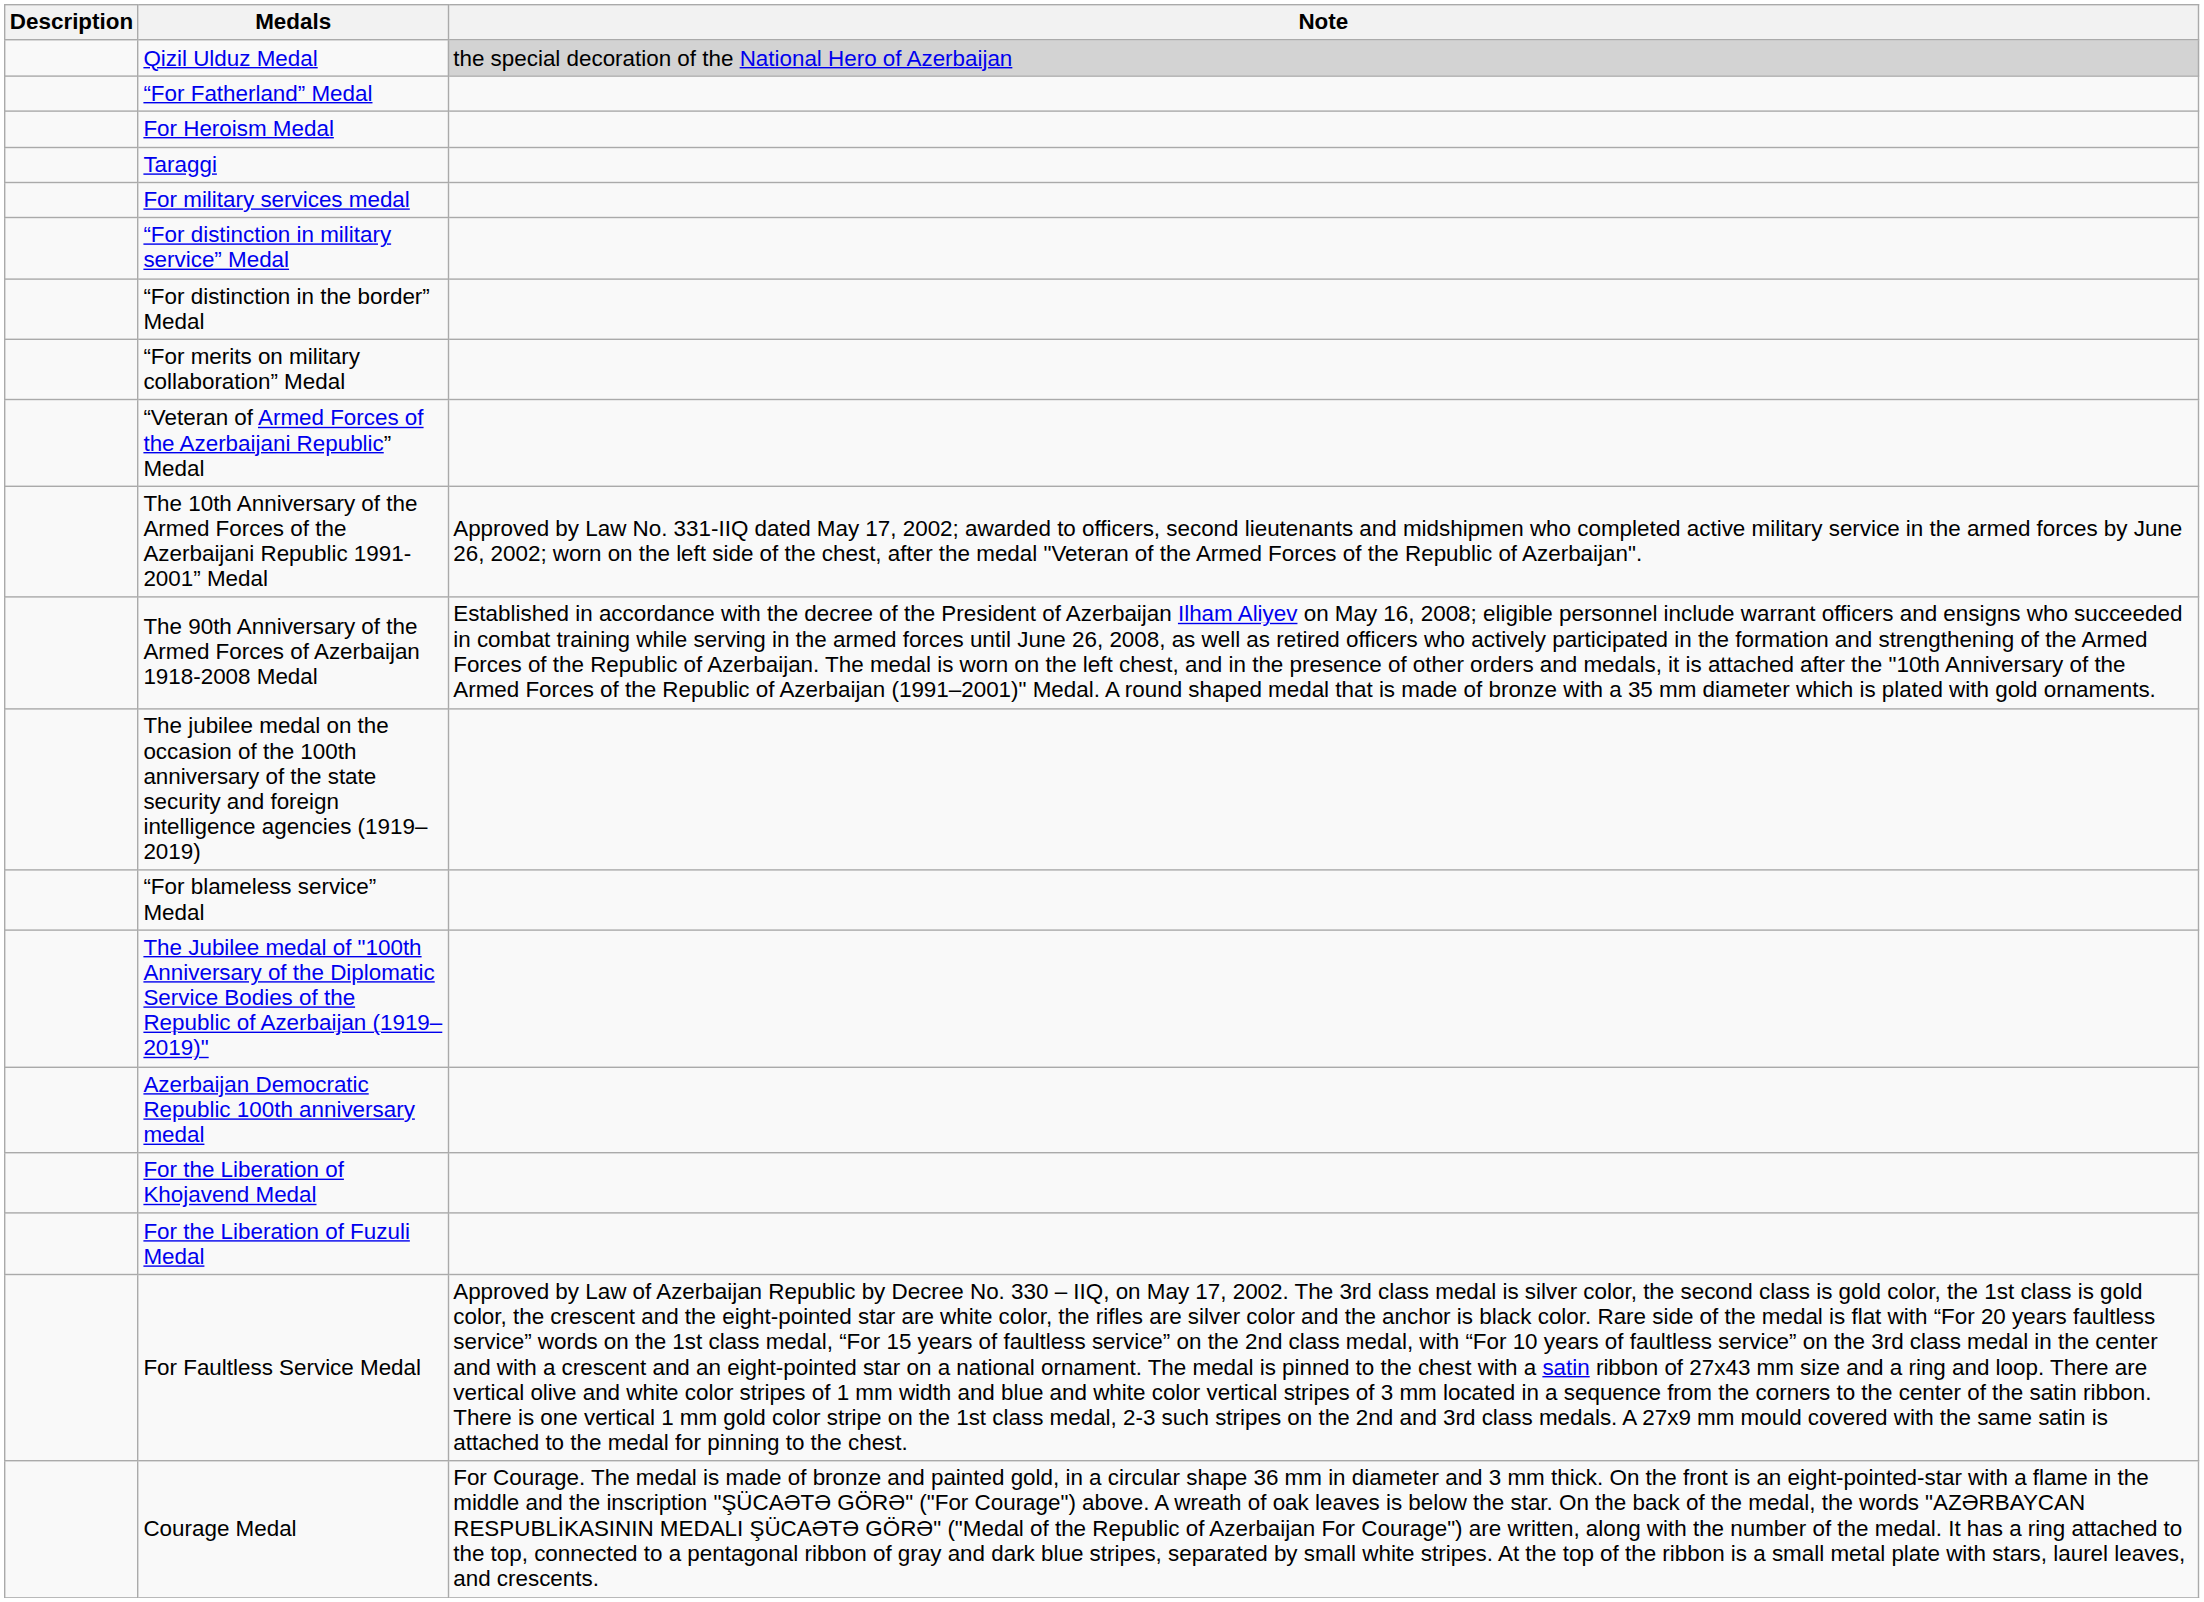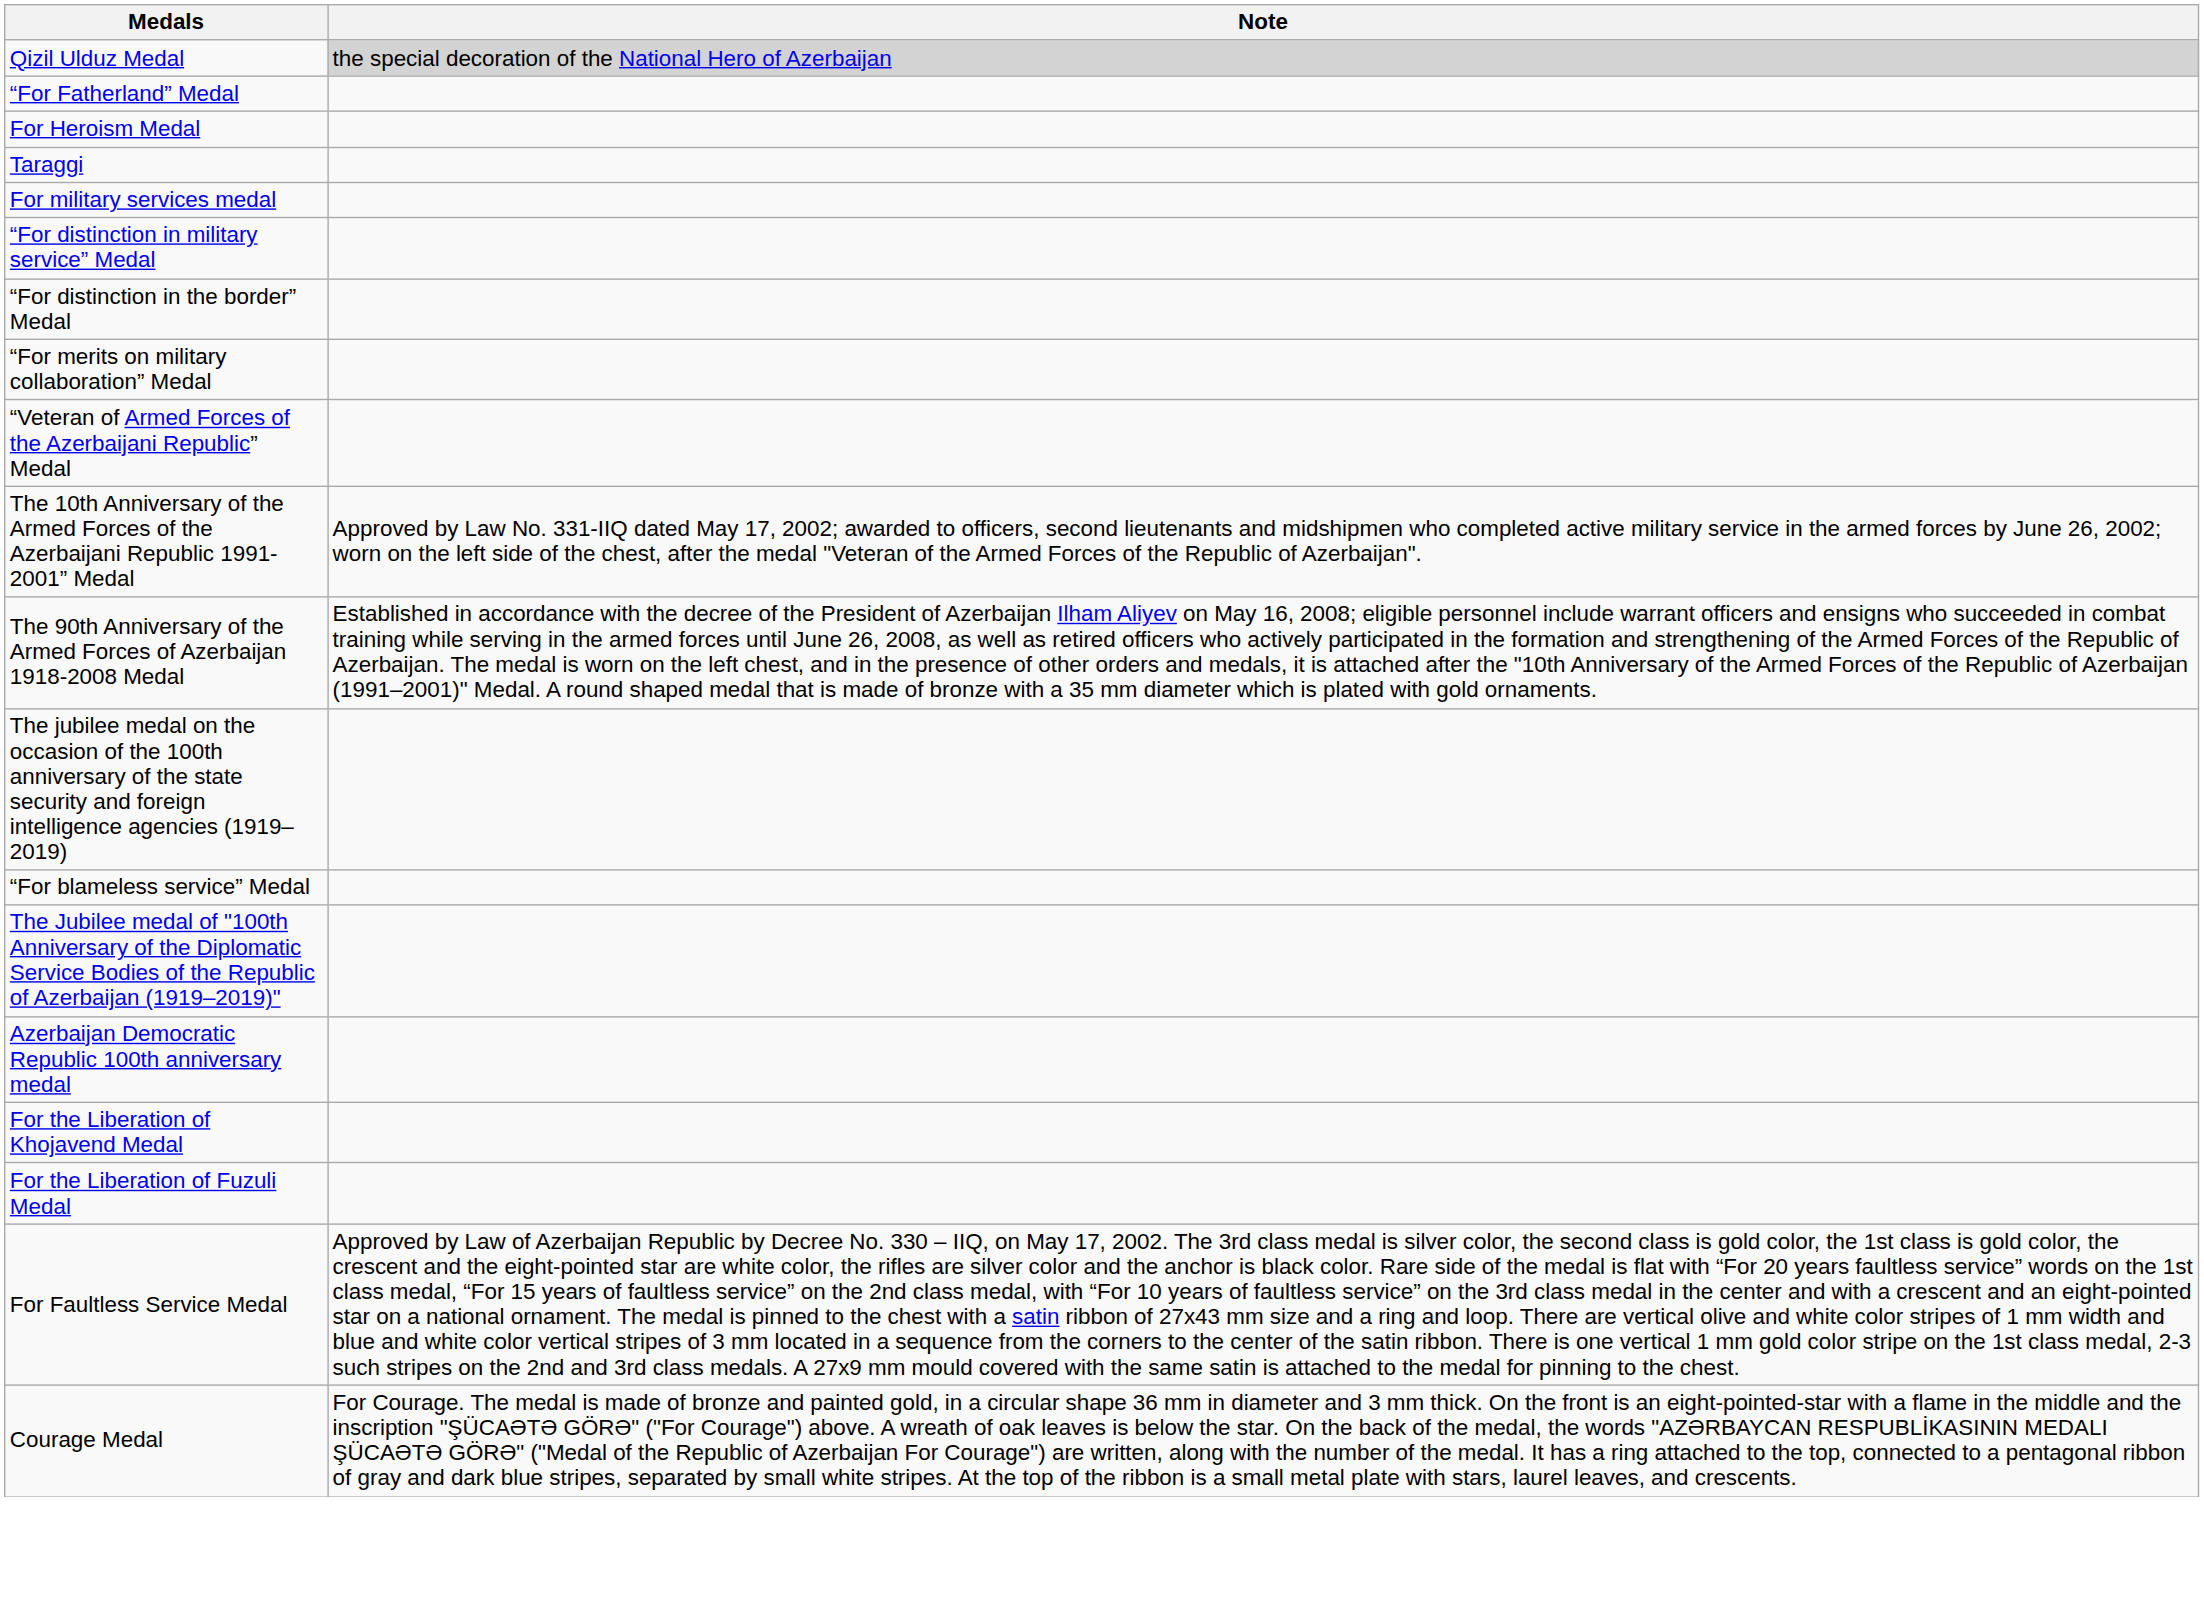- column: (71, 22)
